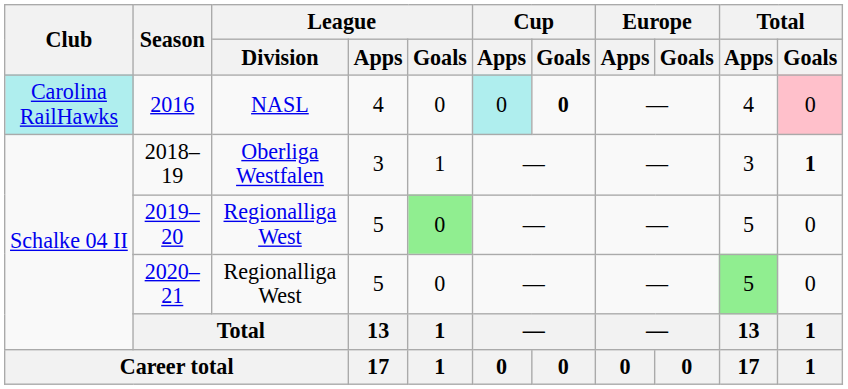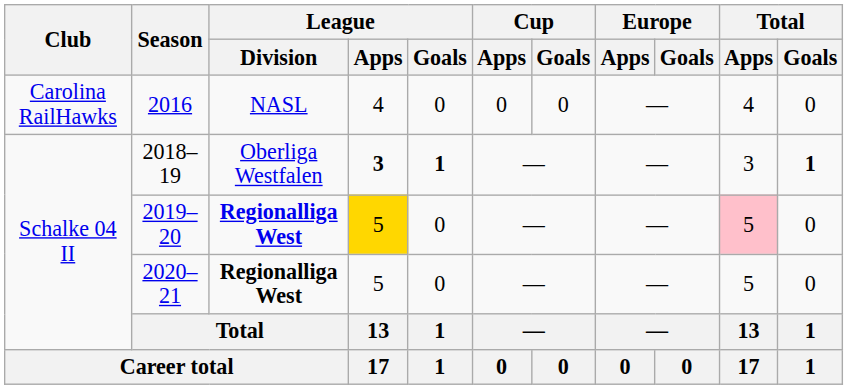(69, 104) paleturquoise background -> (68, 104) no background
(502, 104) paleturquoise background -> (502, 104) no background
(563, 104) bold -> (563, 104) normal
(810, 104) pink background -> (810, 104) no background
(378, 164) normal -> (378, 164) bold
(440, 164) normal -> (440, 164) bold
(280, 224) normal -> (279, 224) bold
(378, 224) no background -> (378, 224) gold background
(440, 224) lightgreen background -> (440, 224) no background
(748, 224) no background -> (748, 224) pink background
(280, 284) normal -> (279, 284) bold
(748, 284) lightgreen background -> (748, 284) no background
